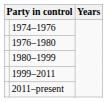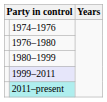(34, 74) no background -> (34, 74) lavender background
(38, 89) no background -> (38, 89) paleturquoise background
